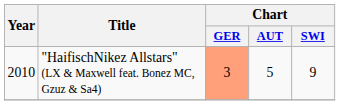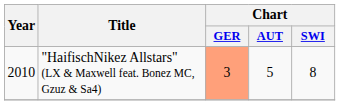(313, 73) 9 -> (313, 73) 8
